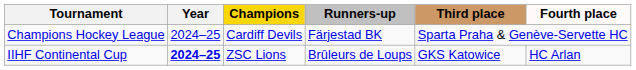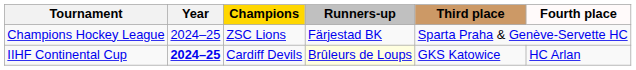(264, 34) Cardiff Devils -> (256, 34) ZSC Lions
(256, 55) ZSC Lions -> (264, 55) Cardiff Devils
(360, 55) no background -> (360, 55) lightyellow background
